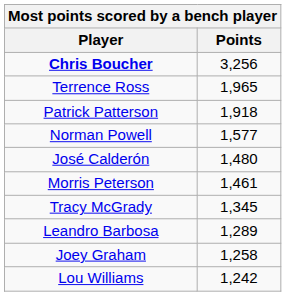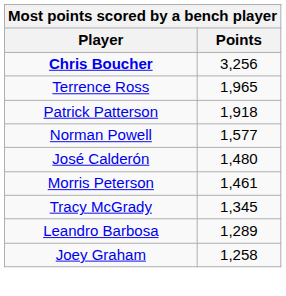- row: (101, 278)
